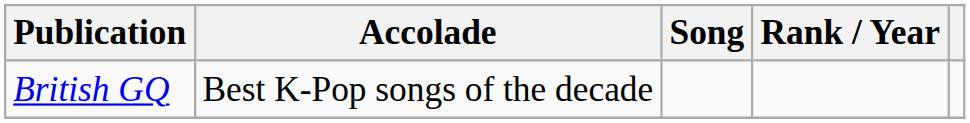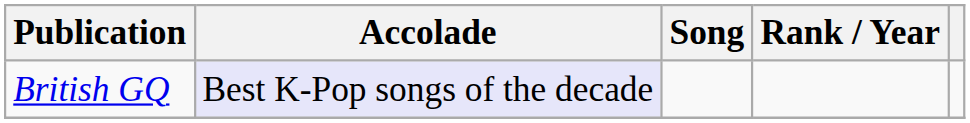(428, 88) no background -> (428, 88) lavender background
